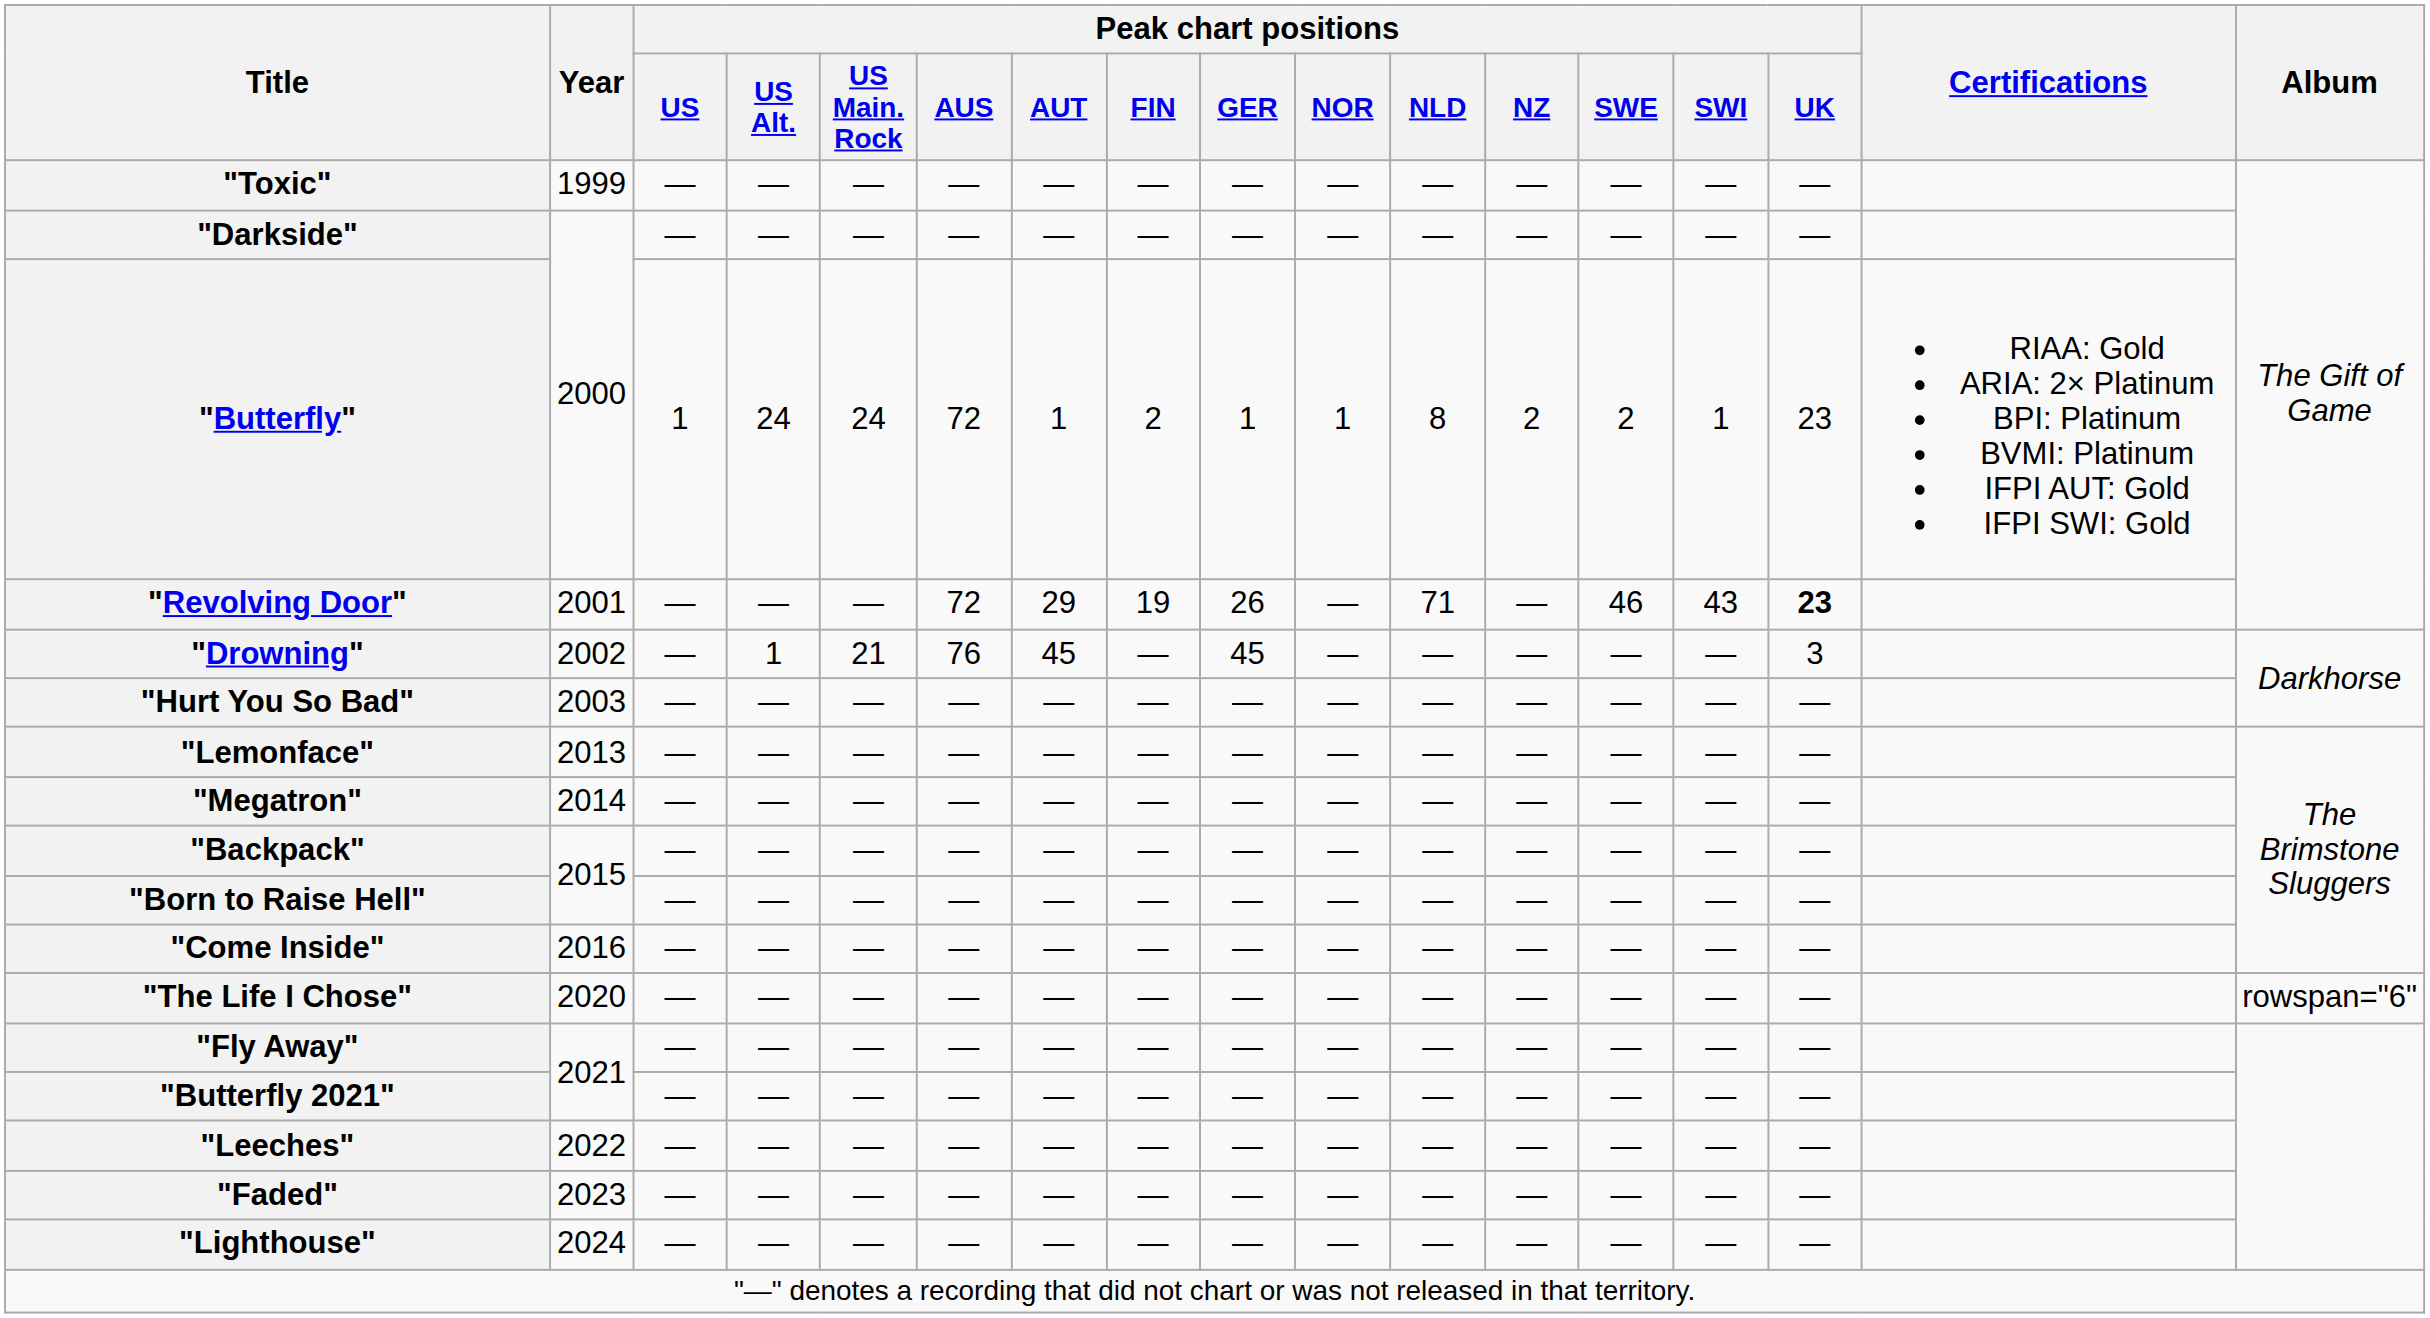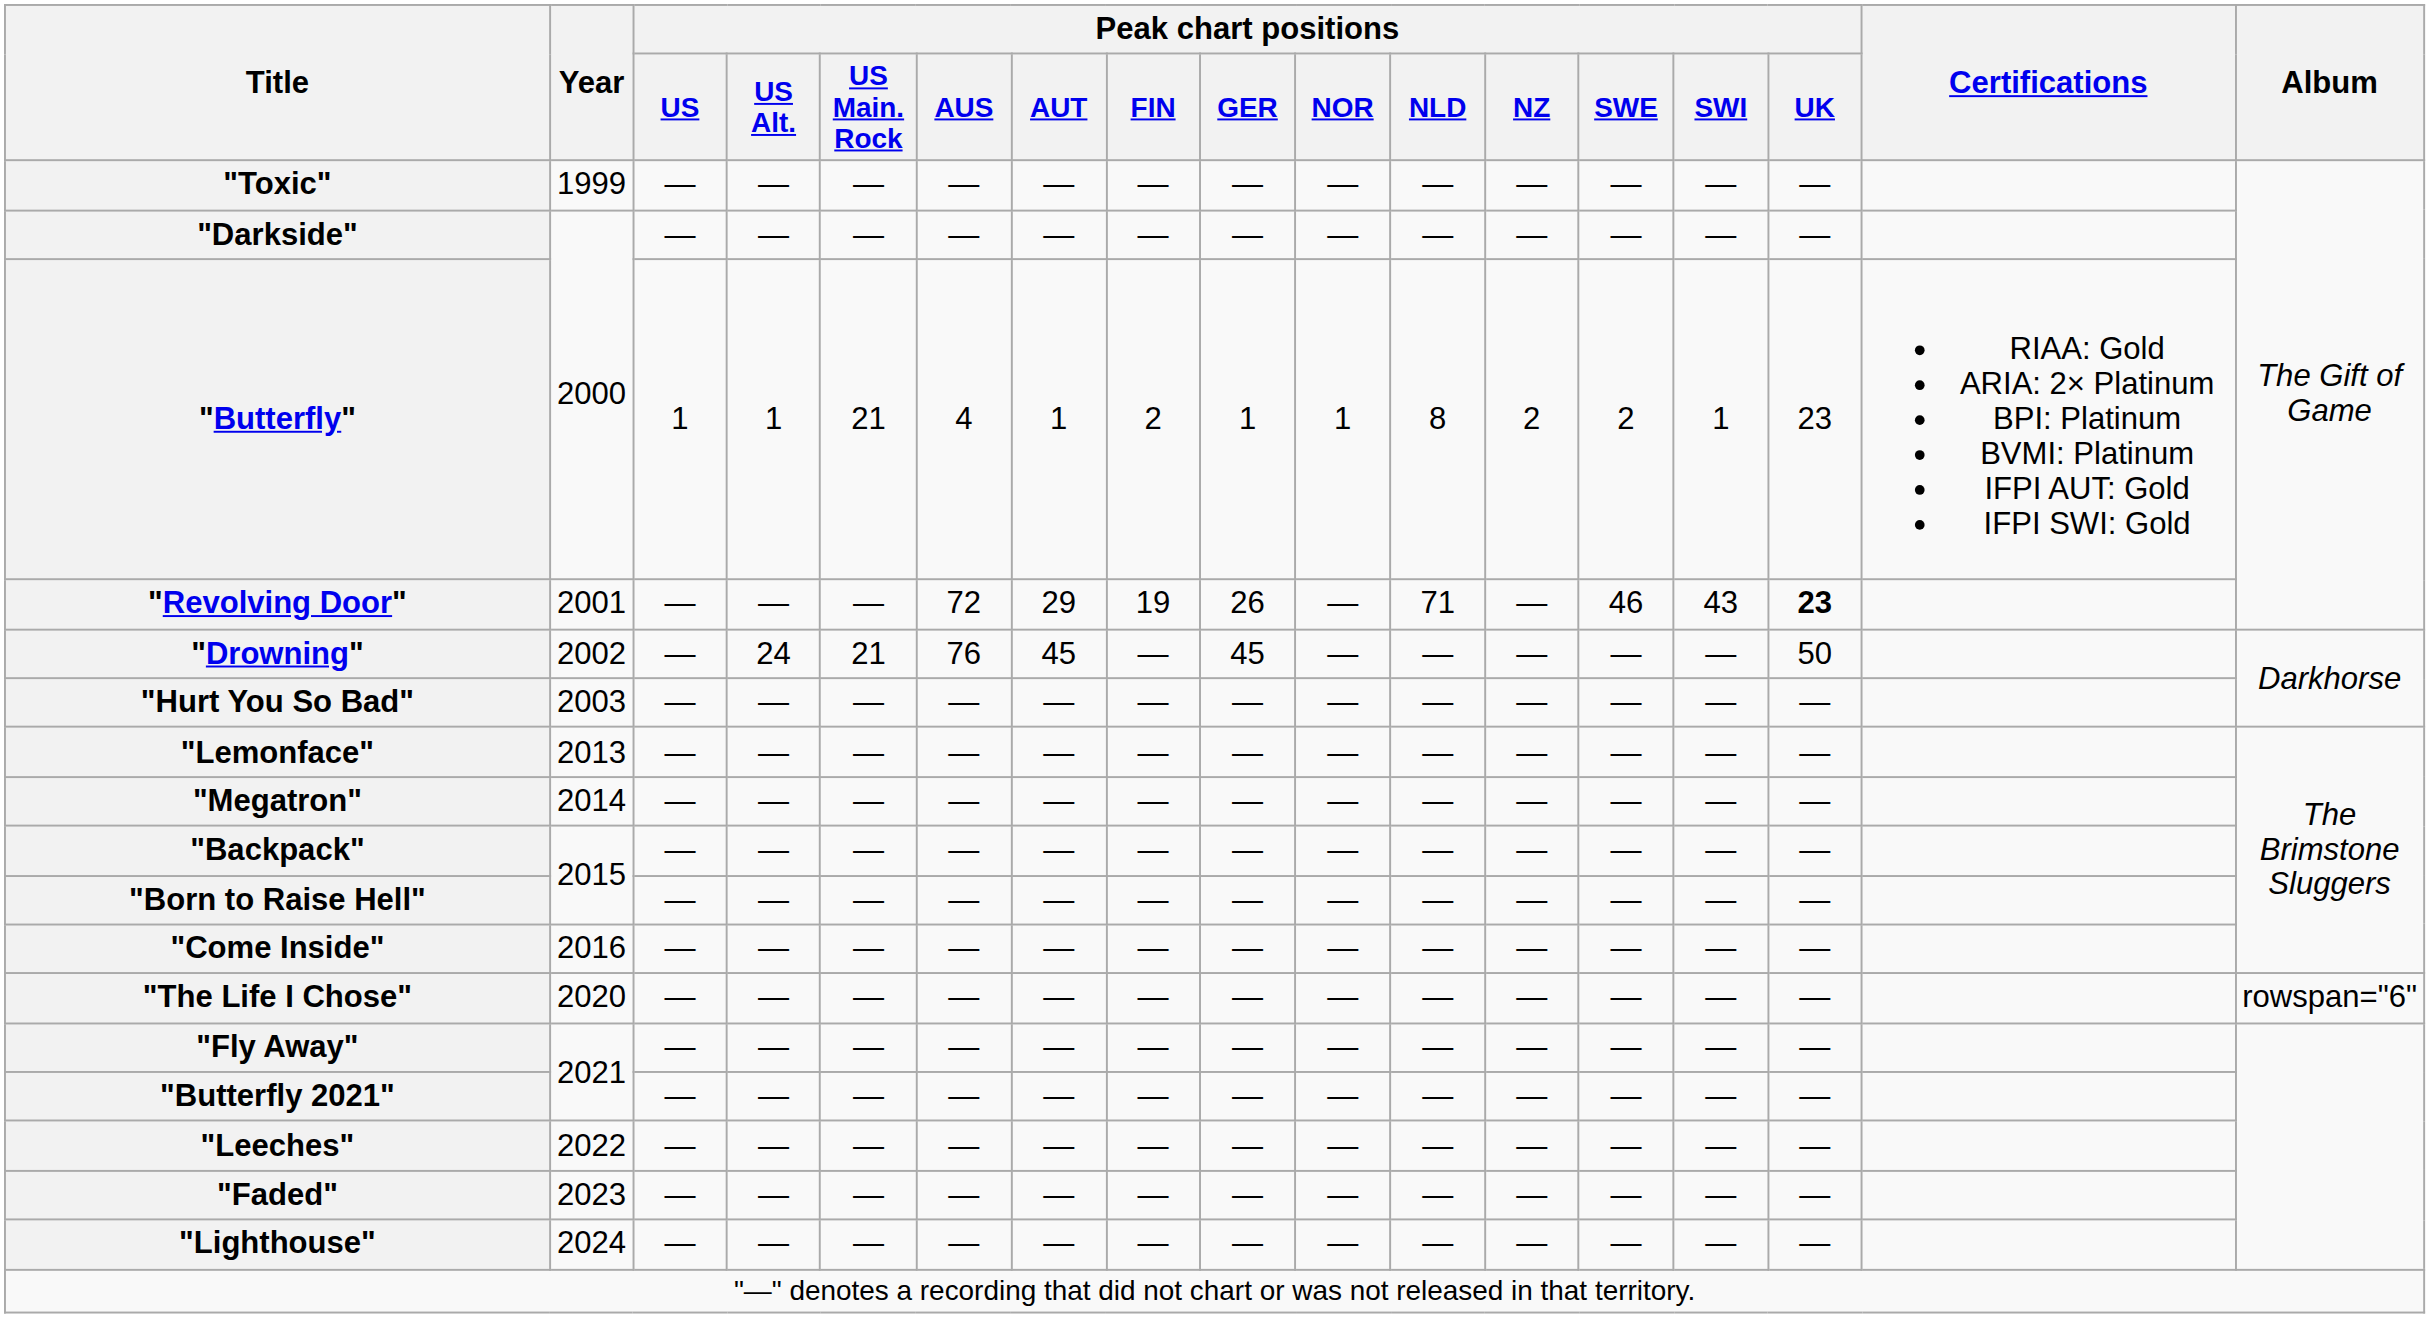(774, 418) 24 -> (774, 418) 1
(868, 418) 24 -> (868, 418) 21
(964, 418) 72 -> (964, 418) 4
(774, 653) 1 -> (774, 653) 24
(1815, 653) 3 -> (1815, 653) 50
